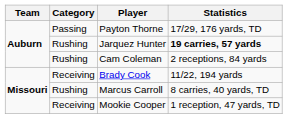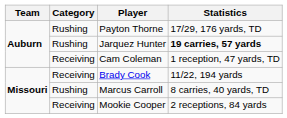(69, 28) Passing -> (70, 28) Rushing
(70, 59) Rushing -> (73, 59) Receiving
(219, 59) 2 receptions, 84 yards -> (225, 59) 1 reception, 47 yards, TD
(225, 105) 1 reception, 47 yards, TD -> (219, 105) 2 receptions, 84 yards
